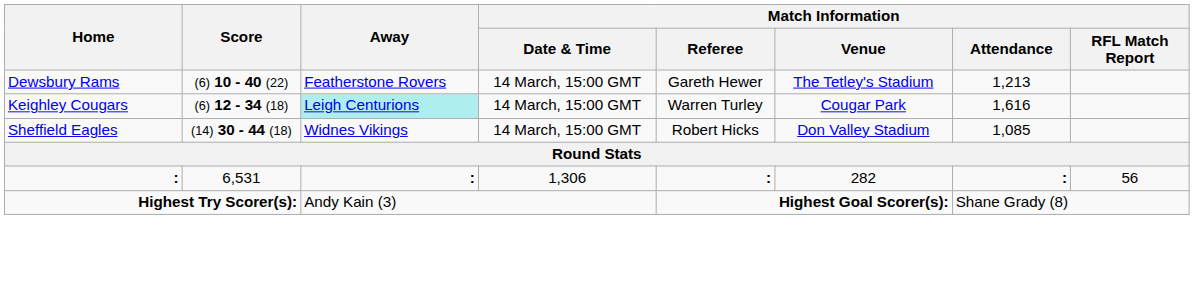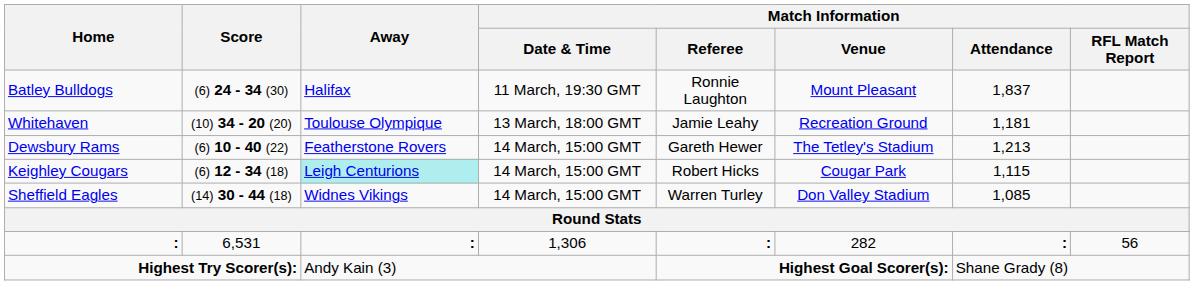+ row: (60, 90)
+ row: (48, 123)
(715, 105) Warren Turley -> (715, 171) Robert Hicks
(1011, 105) 1,616 -> (1011, 171) 1,115
(715, 130) Robert Hicks -> (715, 195) Warren Turley
